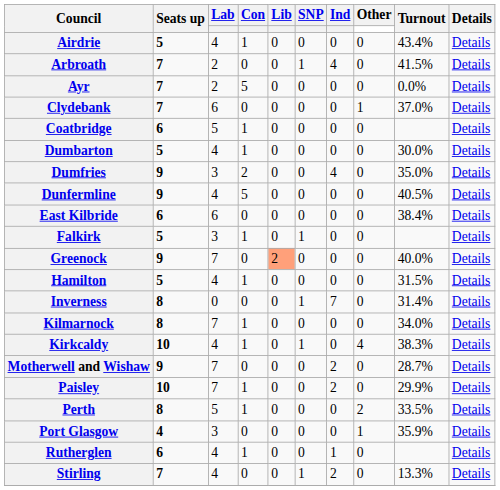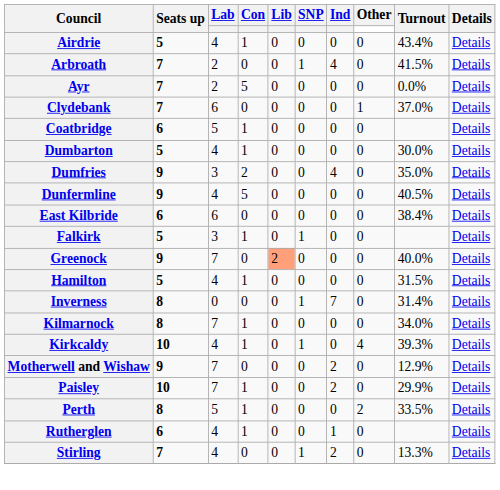(415, 345) 38.3% -> (415, 345) 39.3%
(415, 366) 28.7% -> (415, 366) 12.9%
- row: (79, 431)
